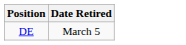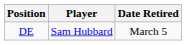+ column: (82, 13)
